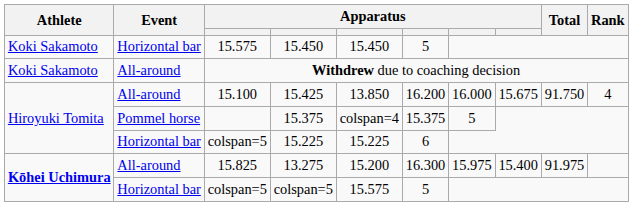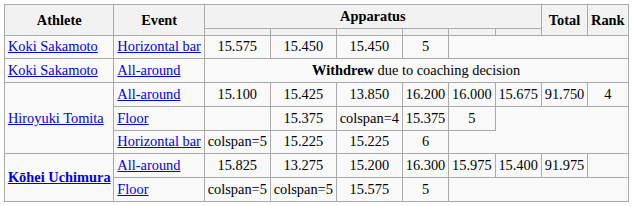(159, 118) Pommel horse -> (133, 118) Floor
(159, 189) Horizontal bar -> (133, 189) Floor
